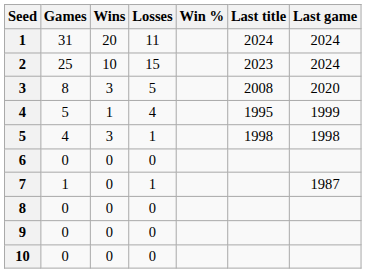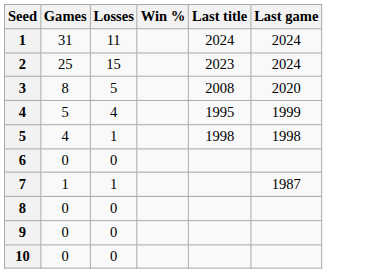- column: (109, 16)
